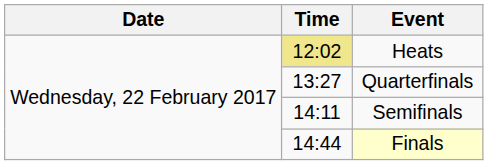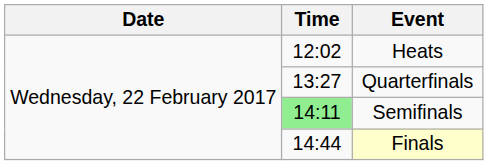(317, 50) khaki background -> (317, 50) no background
(317, 112) no background -> (317, 112) lightgreen background
